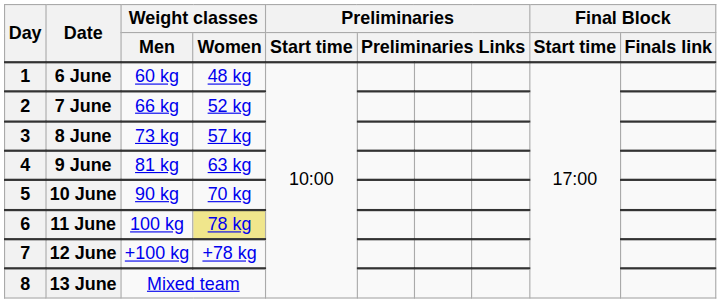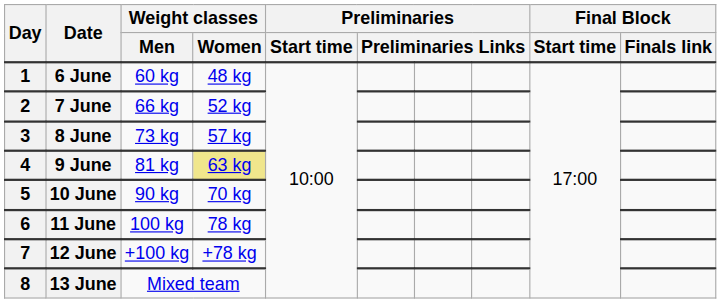(230, 165) no background -> (230, 165) khaki background
(230, 224) khaki background -> (230, 224) no background
